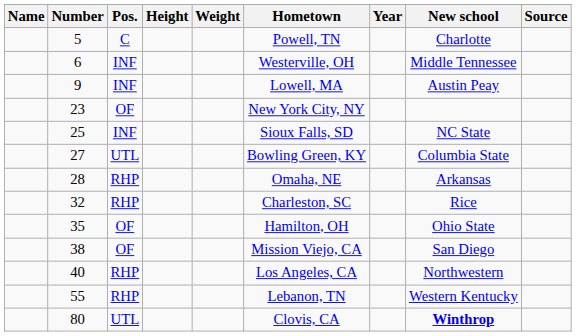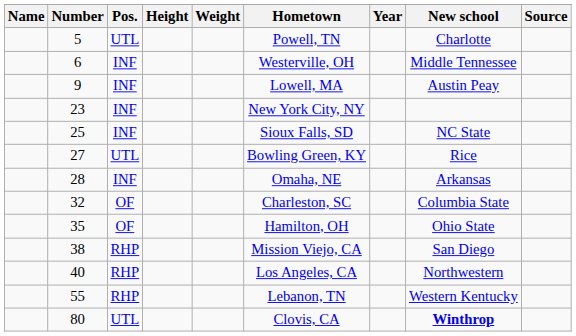(125, 39) C -> (125, 39) UTL
(125, 109) OF -> (125, 109) INF
(463, 156) Columbia State -> (463, 156) Rice
(125, 179) RHP -> (125, 179) INF
(125, 202) RHP -> (125, 202) OF
(463, 202) Rice -> (463, 202) Columbia State
(125, 249) OF -> (125, 249) RHP
